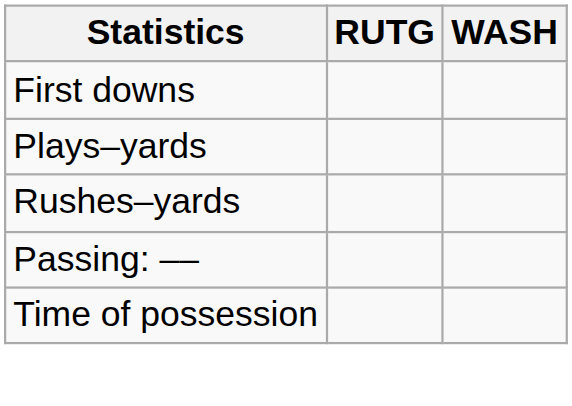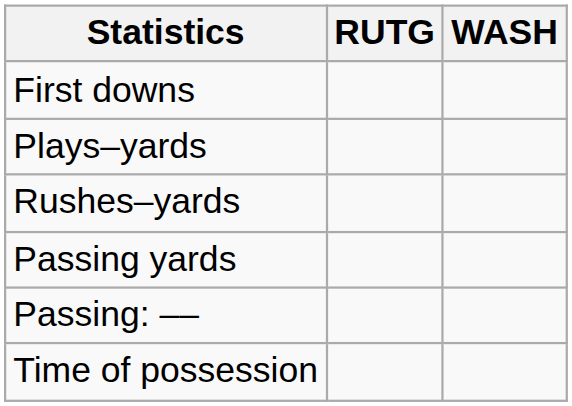+ row: (125, 258)
